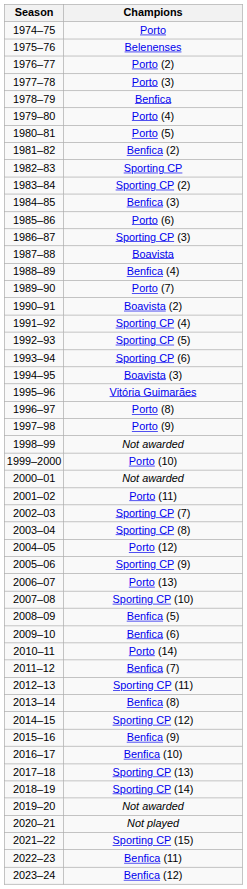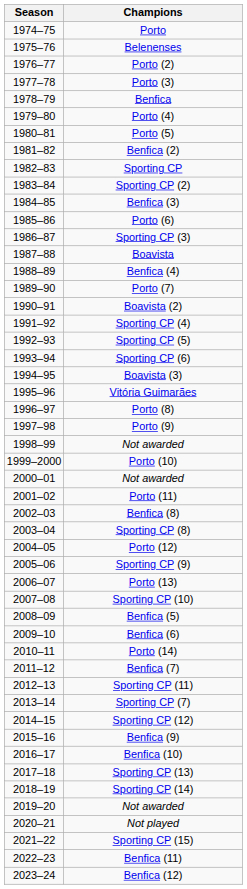(153, 513) Sporting CP (7) -> (153, 513) Benfica (8)
(153, 703) Benfica (8) -> (153, 703) Sporting CP (7)
